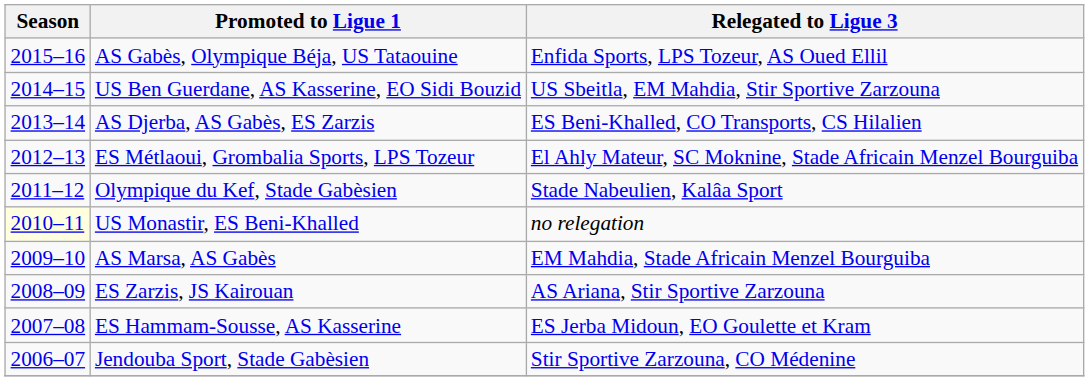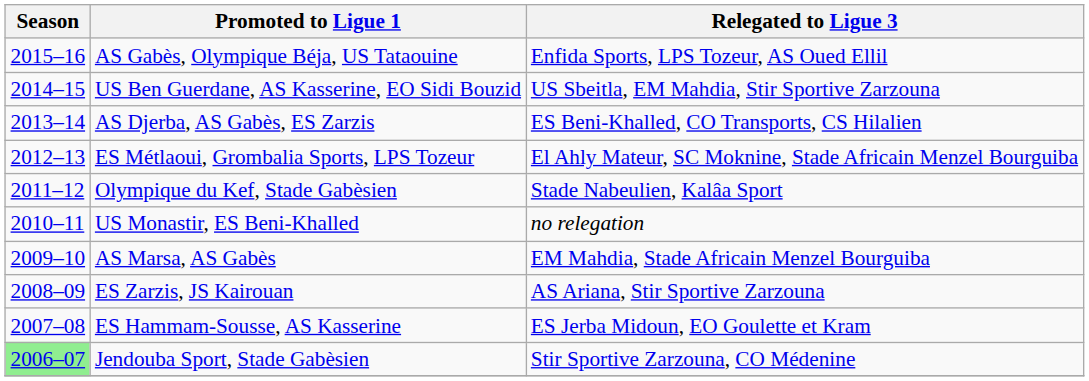(47, 223) lightyellow background -> (47, 223) no background
(48, 358) no background -> (48, 358) lightgreen background
